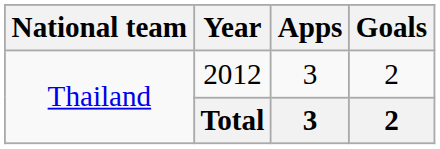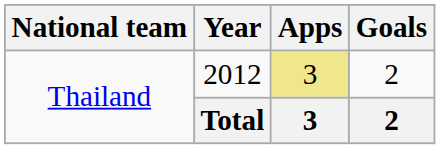(310, 73) no background -> (310, 73) khaki background
